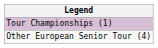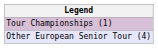(79, 37) no background -> (79, 37) lavender background
